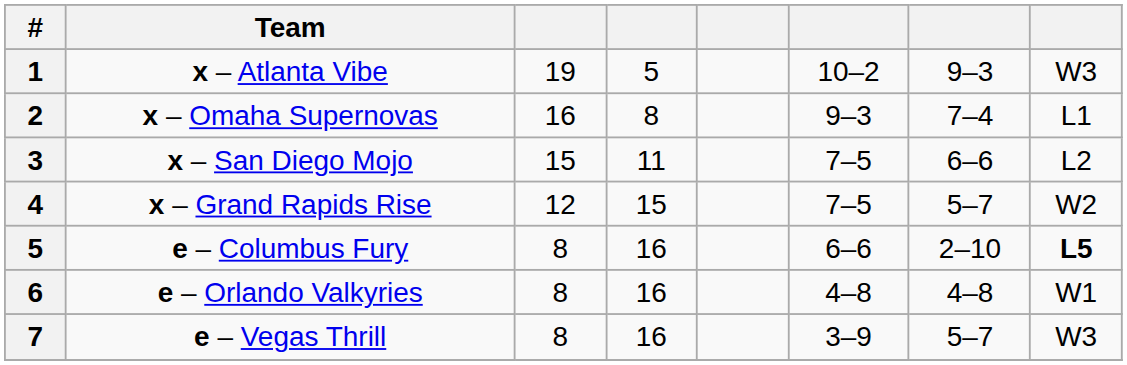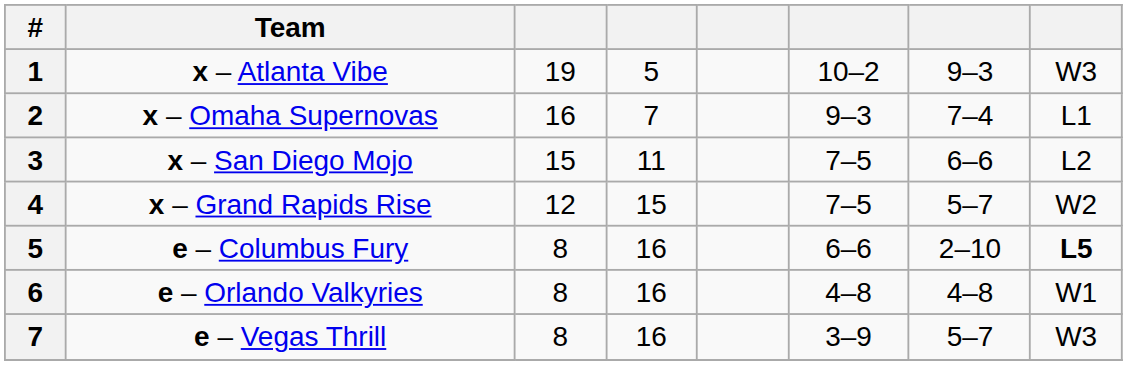(651, 116) 8 -> (651, 116) 7
